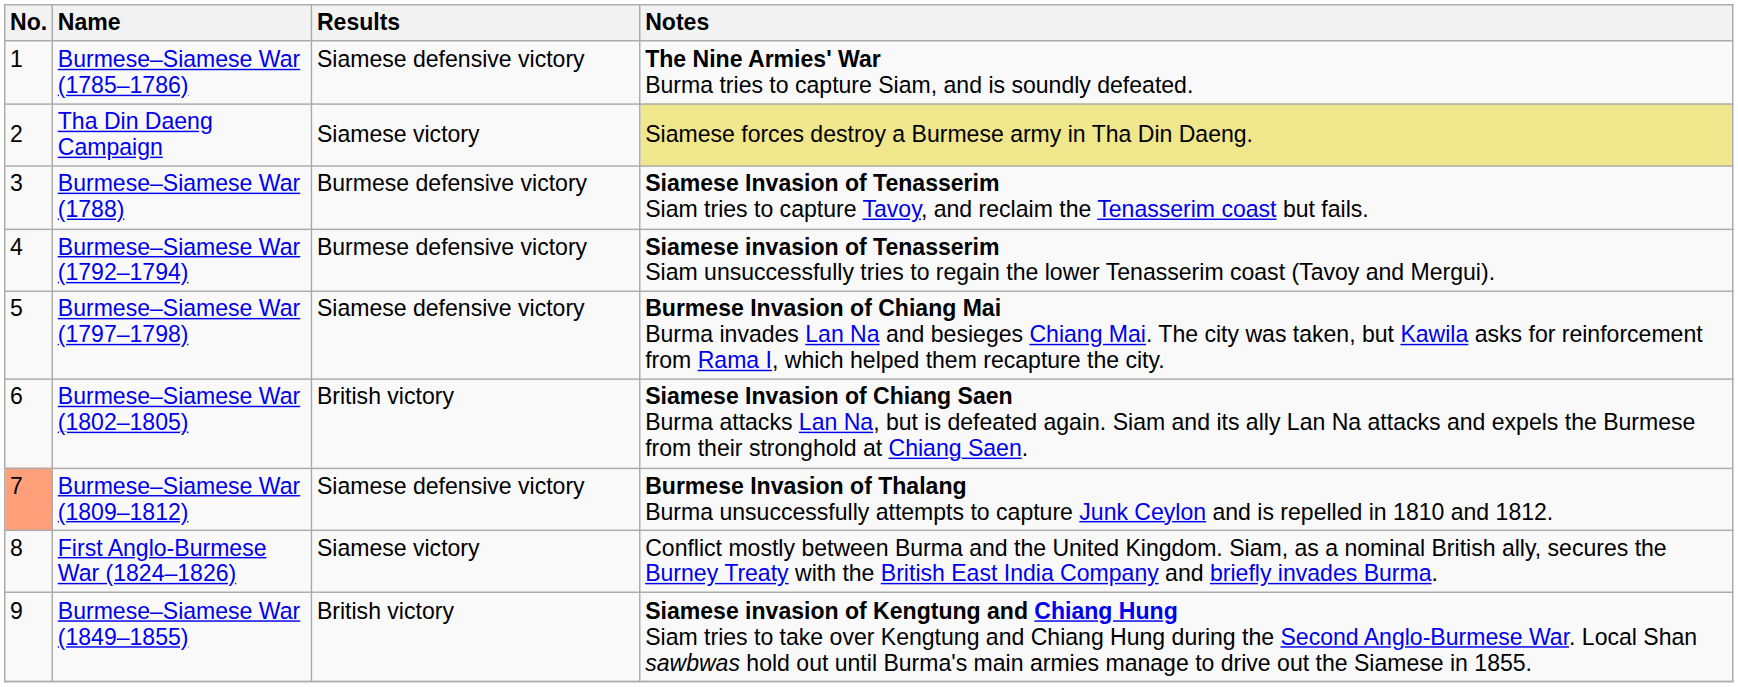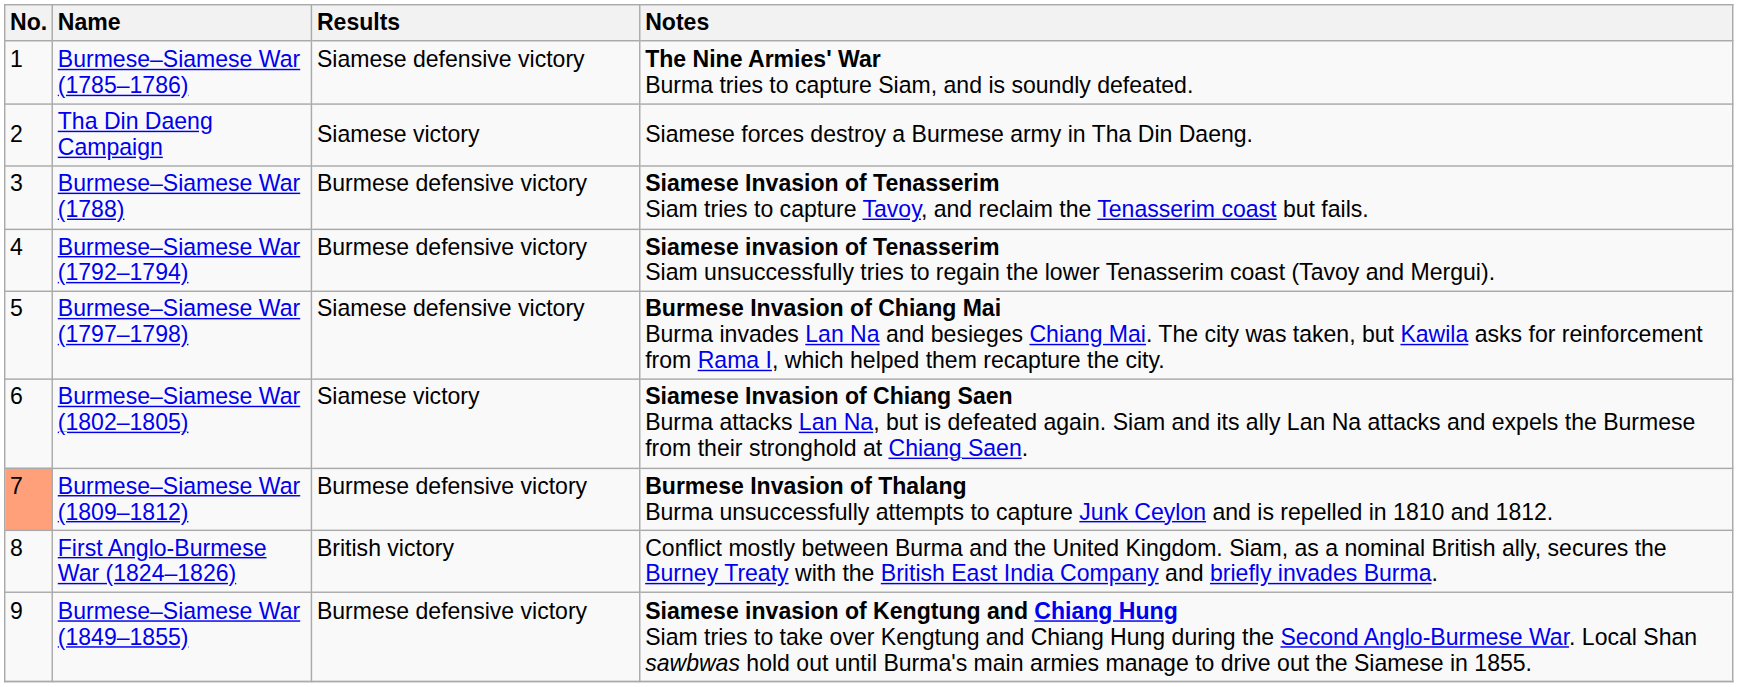(949, 134) khaki background -> (949, 134) no background
(385, 397) British victory -> (398, 397) Siamese victory
(451, 485) Siamese defensive victory -> (452, 485) Burmese defensive victory
(398, 548) Siamese victory -> (385, 548) British victory
(385, 610) British victory -> (452, 610) Burmese defensive victory
